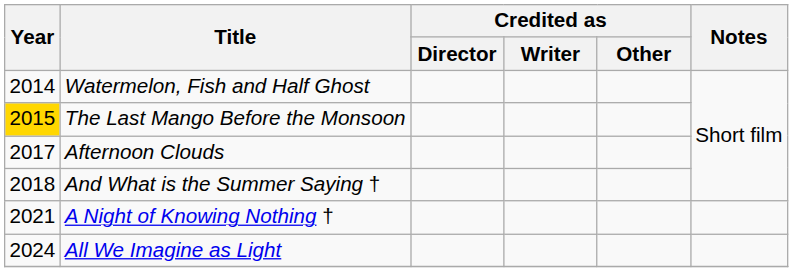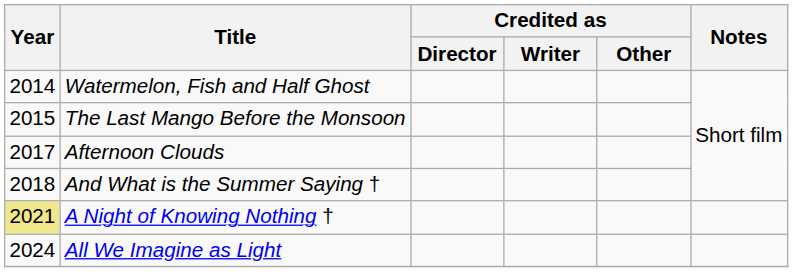(32, 119) gold background -> (32, 119) no background
(32, 217) no background -> (32, 217) khaki background
